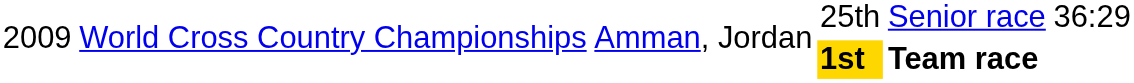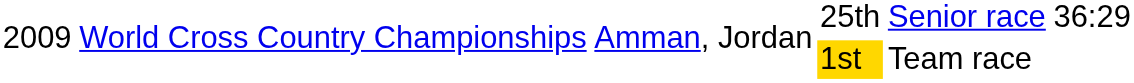(842, 59) bold -> (841, 59) normal
(963, 59) bold -> (960, 59) normal
